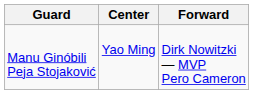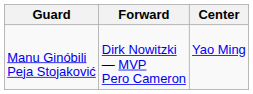columns swapped: (129, 14) <-> (204, 14)
